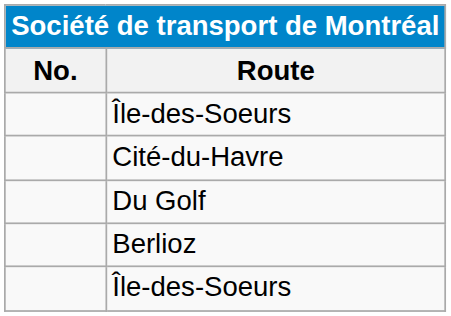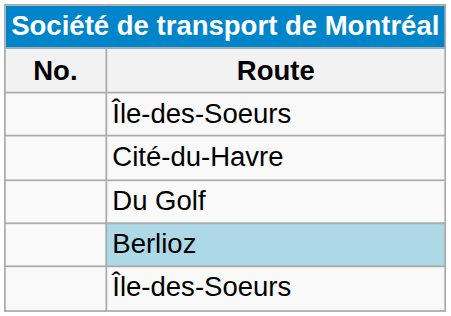(154, 244) no background -> (154, 244) lightblue background
